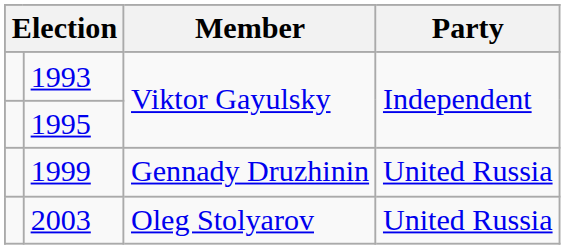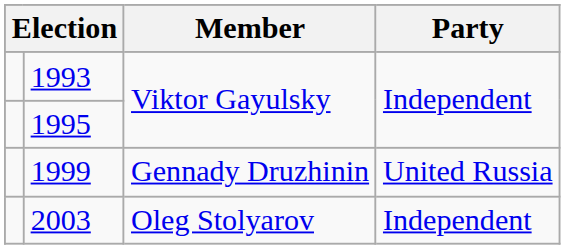(468, 219) United Russia -> (457, 219) Independent
